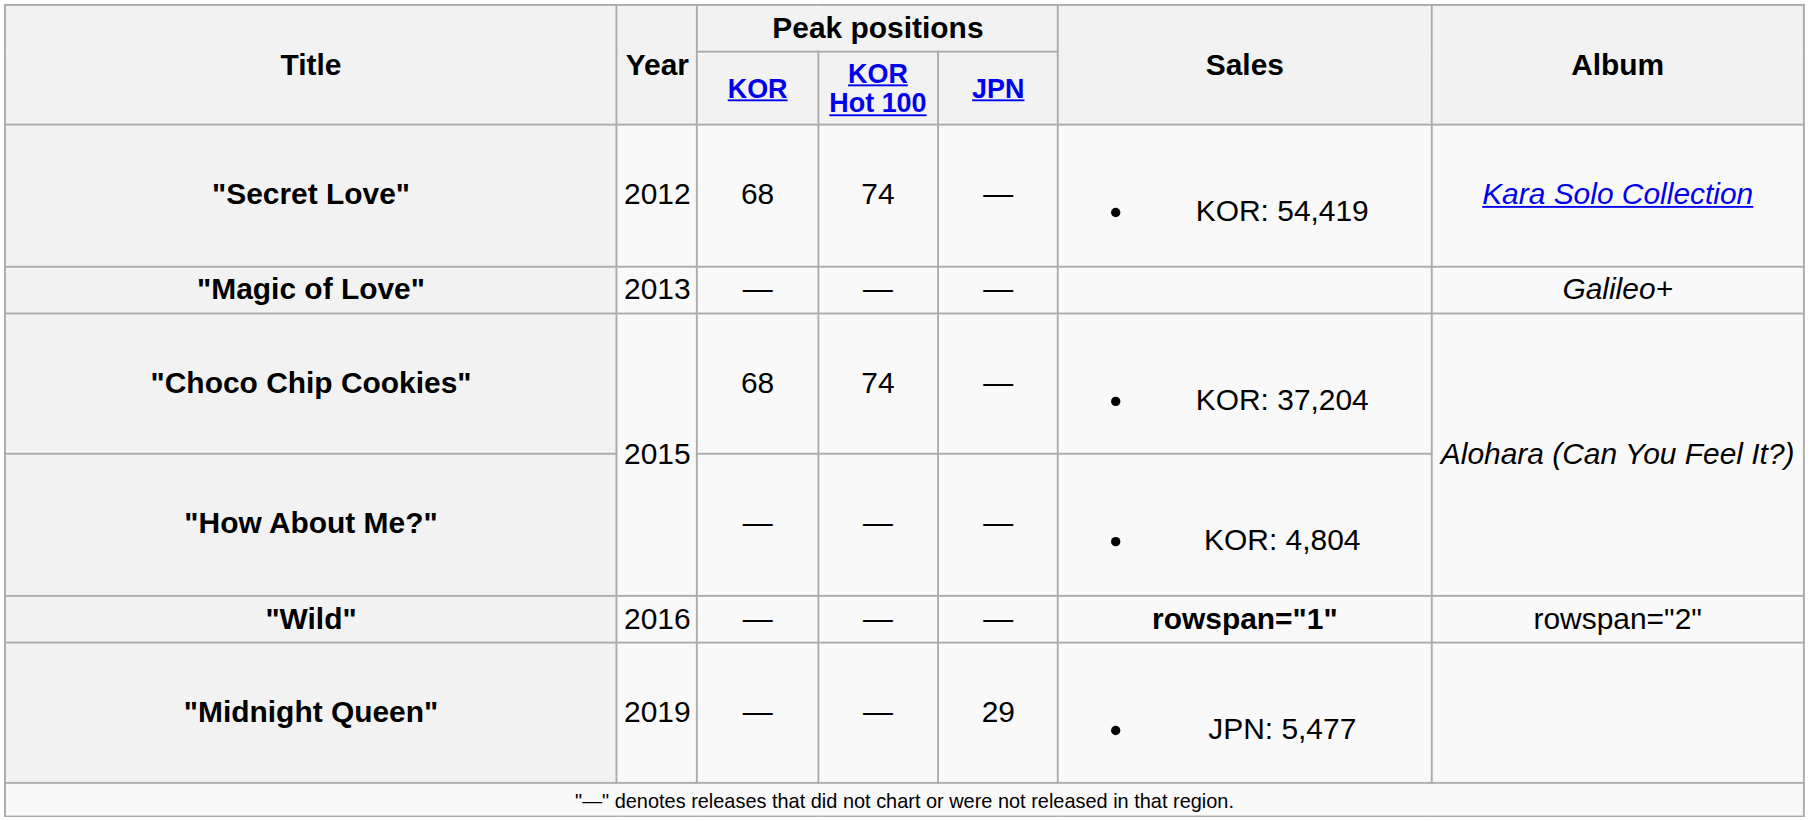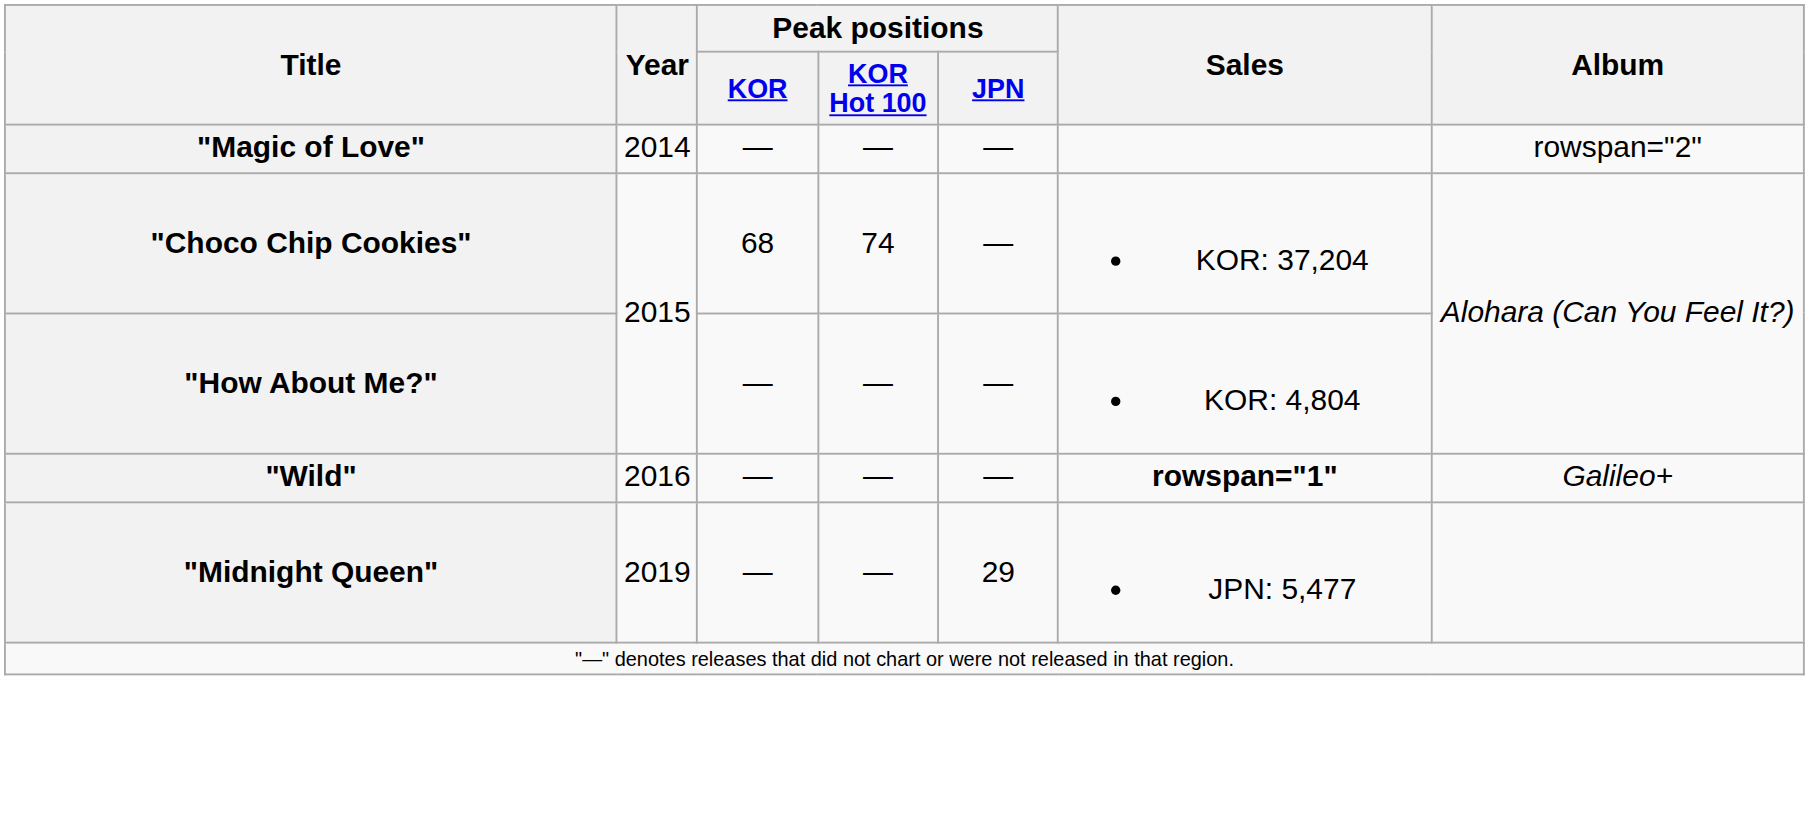- row: (311, 194)
(657, 289) 2013 -> (657, 148) 2014
(1618, 289) Galileo+ -> (1618, 148) rowspan="2"
(1618, 618) rowspan="2" -> (1618, 477) Galileo+
